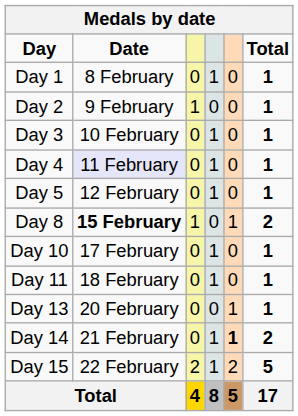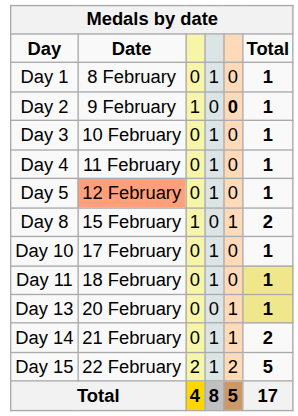(233, 106) normal -> (233, 106) bold
(129, 164) lavender background -> (132, 164) no background
(129, 193) no background -> (132, 193) lightsalmon background
(129, 222) bold -> (132, 222) normal
(268, 280) no background -> (268, 280) khaki background
(268, 309) no background -> (268, 309) khaki background
(233, 338) bold -> (233, 338) normal
